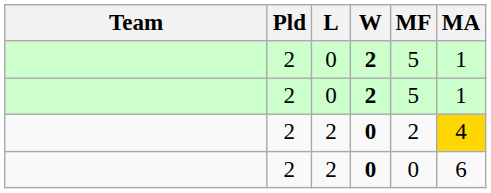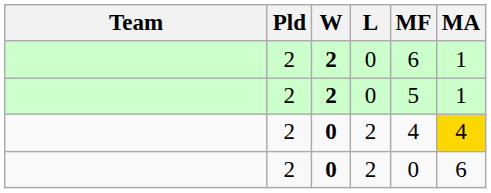columns swapped: (370, 22) <-> (331, 22)
(413, 59) 5 -> (413, 59) 6
(413, 132) 2 -> (413, 132) 4
